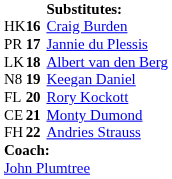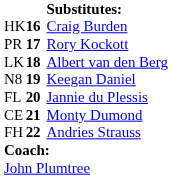(97, 44) Jannie du Plessis -> (87, 44) Rory Kockott
(87, 97) Rory Kockott -> (97, 97) Jannie du Plessis
